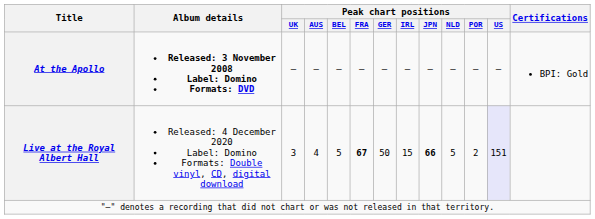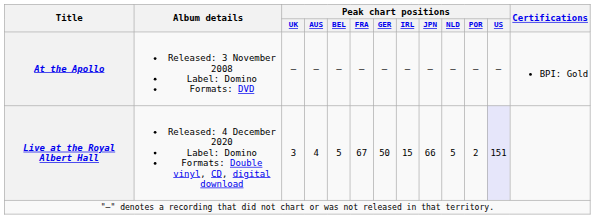(208, 74) bold -> (208, 74) normal
(362, 153) bold -> (362, 153) normal
(430, 153) bold -> (430, 153) normal
